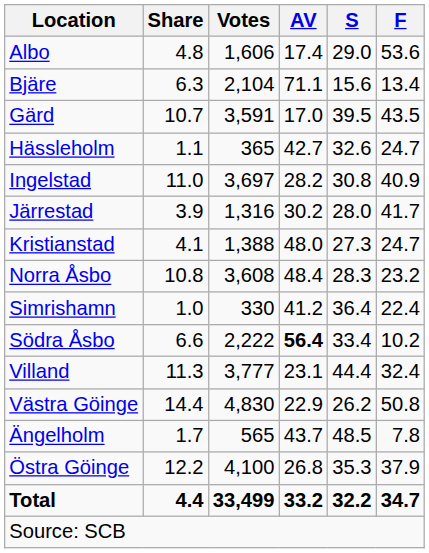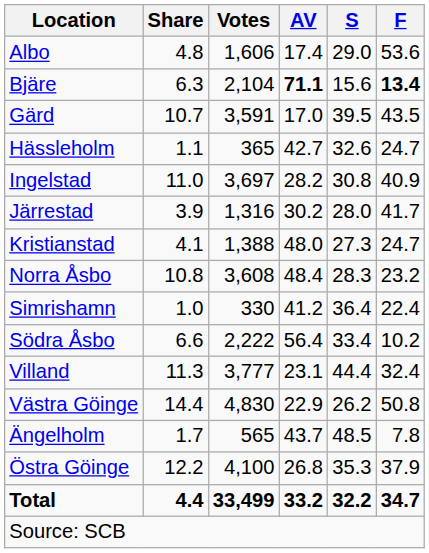(303, 84) normal -> (303, 84) bold
(400, 84) normal -> (400, 84) bold
(303, 340) bold -> (303, 340) normal
